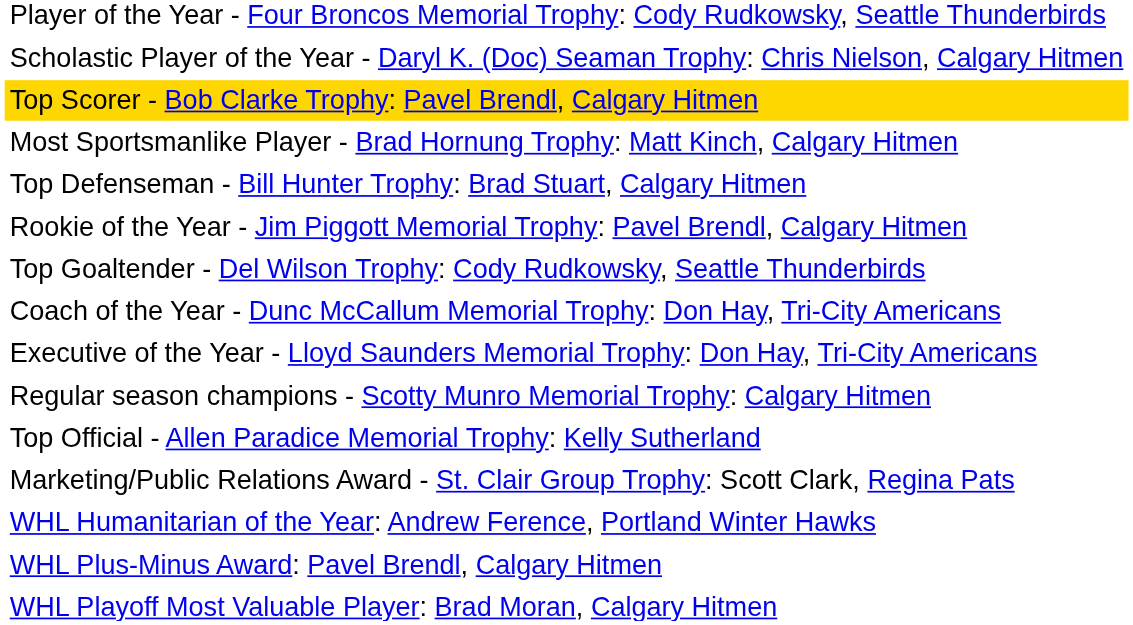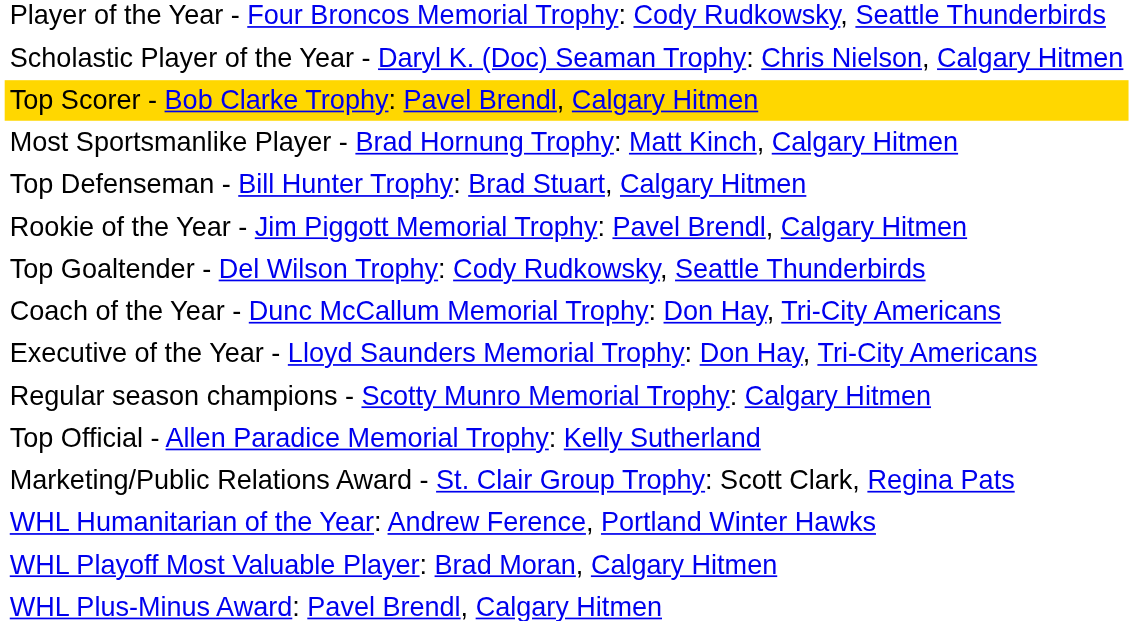(336, 564) WHL Plus-Minus Award: Pavel Brendl, Calgary Hitmen -> (393, 564) WHL Playoff Most Valuable Player: Brad Moran, Calgary Hitmen
(393, 607) WHL Playoff Most Valuable Player: Brad Moran, Calgary Hitmen -> (336, 607) WHL Plus-Minus Award: Pavel Brendl, Calgary Hitmen
